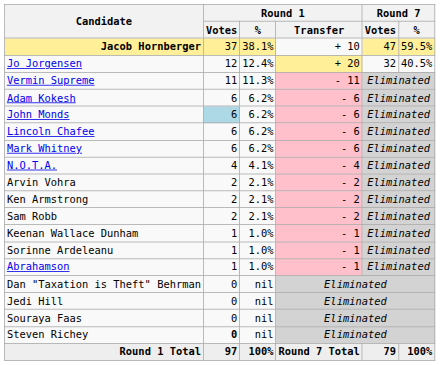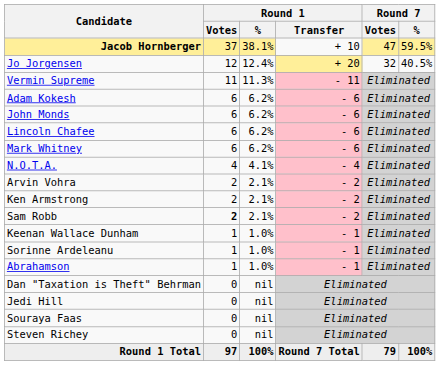(234, 115) lightblue background -> (234, 115) no background
(234, 216) normal -> (234, 216) bold
(234, 335) bold -> (234, 335) normal
